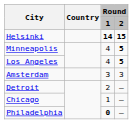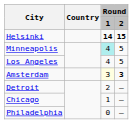(108, 49) no background -> (108, 49) paleturquoise background
(121, 49) bold -> (121, 49) normal
(121, 62) bold -> (121, 62) normal
(108, 74) no background -> (108, 74) lightyellow background
(121, 74) normal -> (121, 74) bold
(108, 112) bold -> (108, 112) normal
